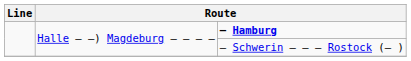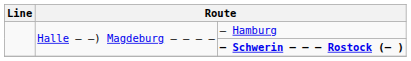(248, 30) bold -> (248, 30) normal
(312, 47) normal -> (312, 47) bold
